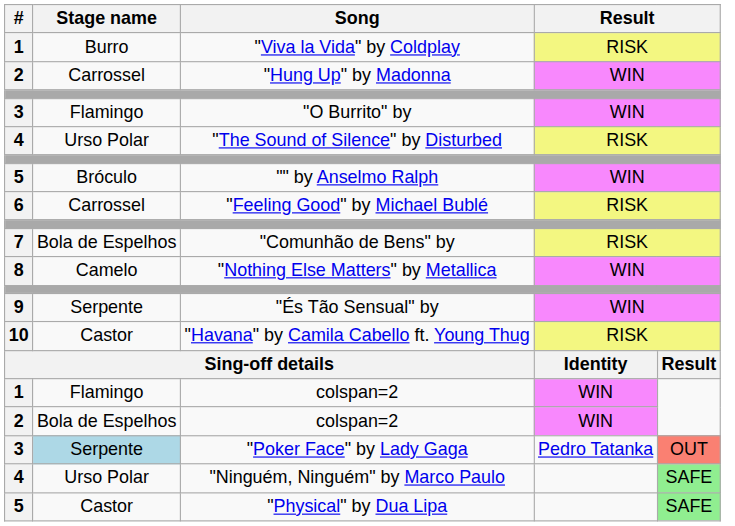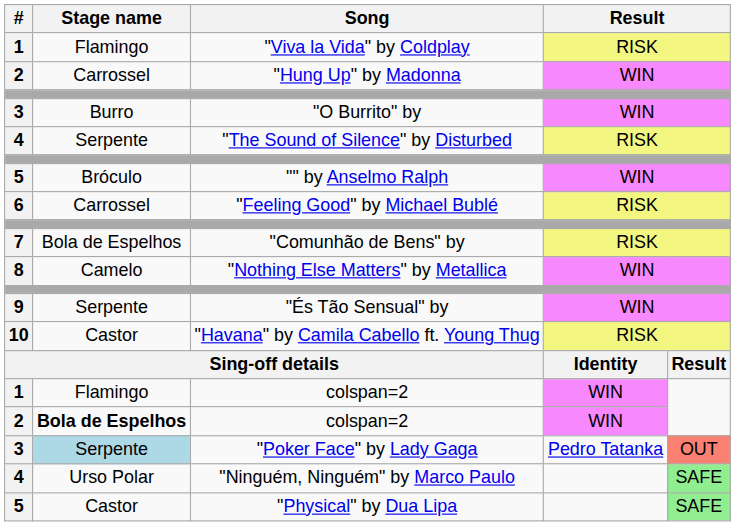(107, 47) Burro -> (112, 47) Flamingo
(107, 112) Flamingo -> (112, 112) Burro
(107, 140) Urso Polar -> (112, 140) Serpente
(107, 421) normal -> (112, 421) bold
